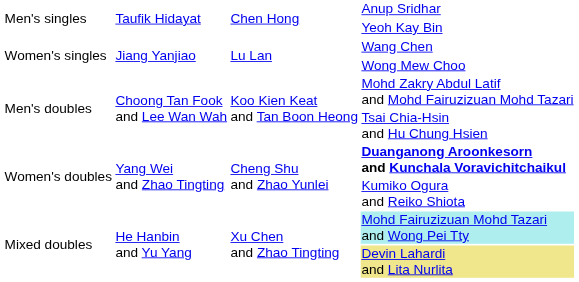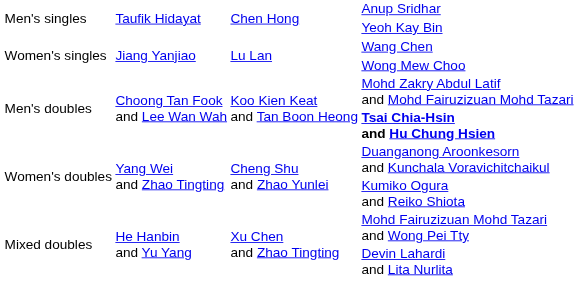(425, 125) normal -> (428, 125) bold
(464, 159) bold -> (456, 159) normal
(454, 227) paleturquoise background -> (454, 227) no background
(407, 261) khaki background -> (407, 261) no background
